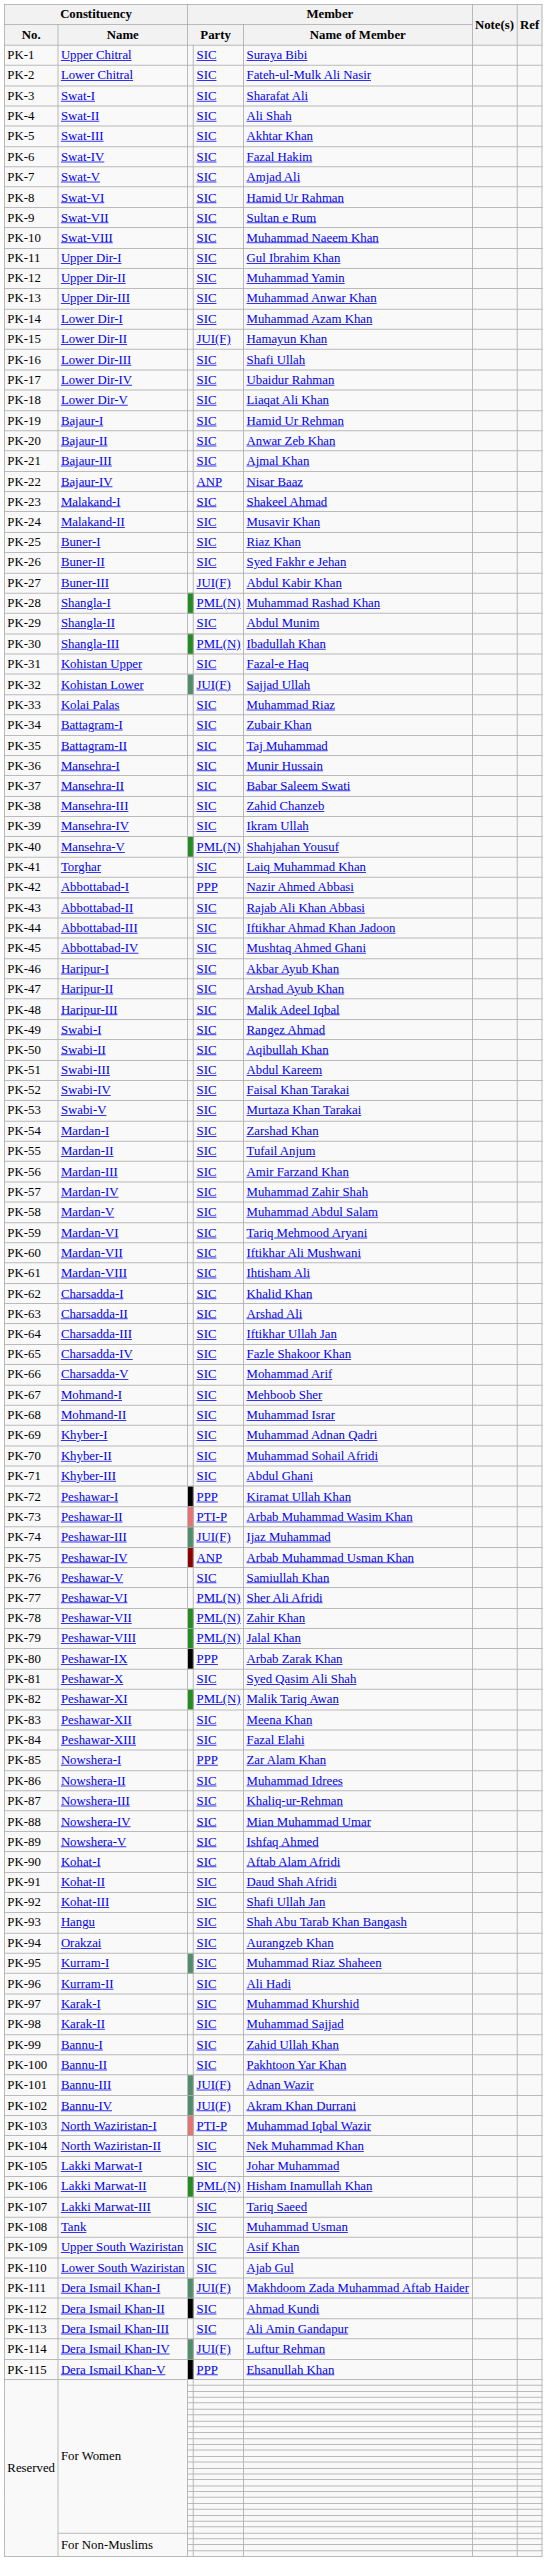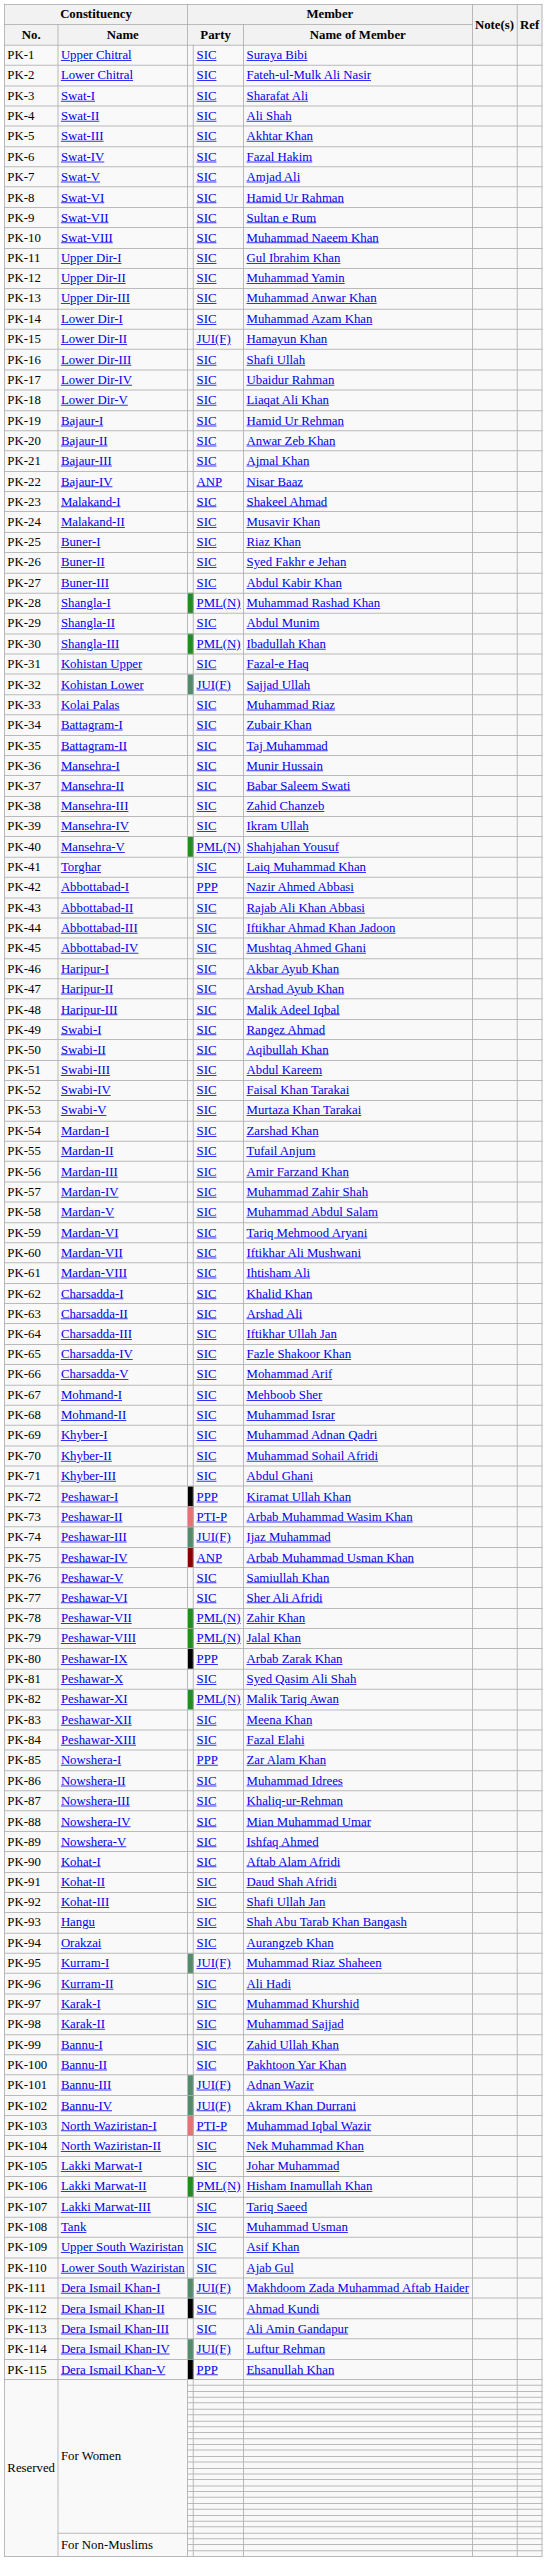(214, 583) JUI(F) -> (207, 583) SIC
(219, 1598) PML(N) -> (207, 1598) SIC
(207, 1963) SIC -> (214, 1963) JUI(F)
